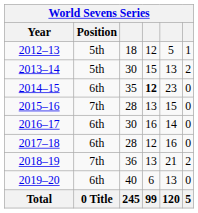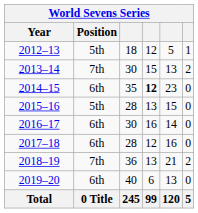(97, 69) 5th -> (97, 69) 7th
(97, 106) 7th -> (97, 106) 5th
